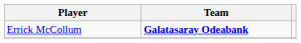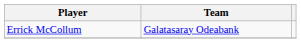(196, 29) bold -> (191, 29) normal
